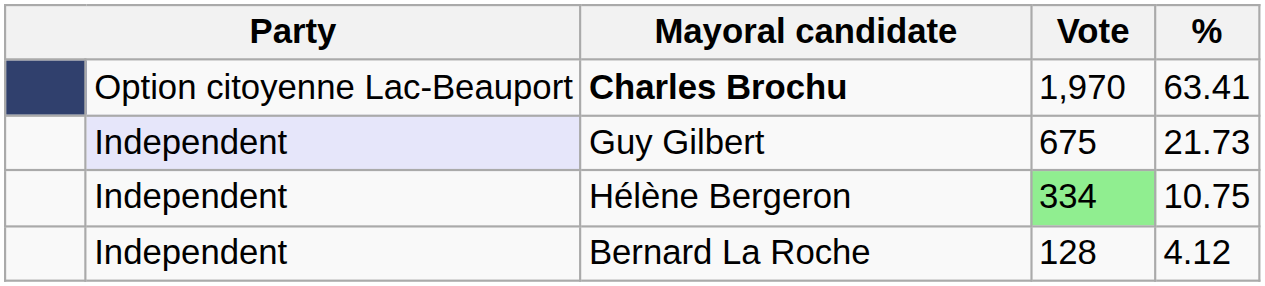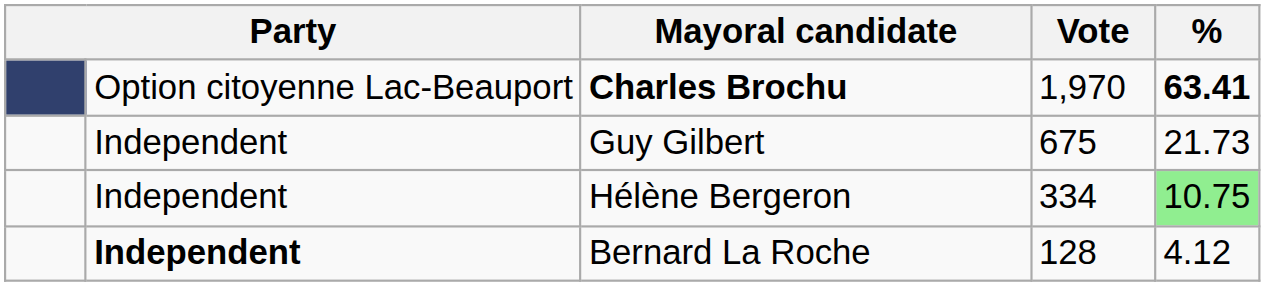(1207, 87) normal -> (1207, 87) bold
(191, 142) lavender background -> (191, 142) no background
(1068, 197) lightgreen background -> (1068, 197) no background
(1207, 197) no background -> (1207, 197) lightgreen background
(191, 252) normal -> (197, 252) bold
